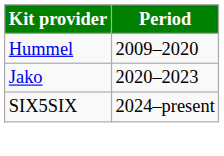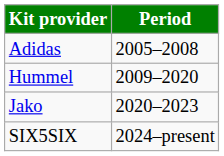+ row: (35, 48)
